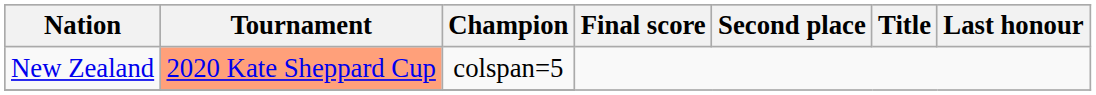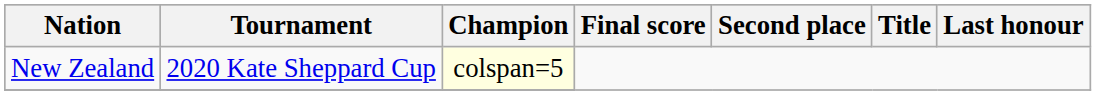(301, 68) lightsalmon background -> (301, 68) no background
(508, 68) no background -> (508, 68) lightyellow background
